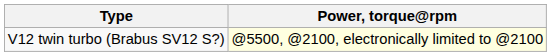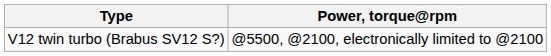(387, 39) lightyellow background -> (387, 39) no background
